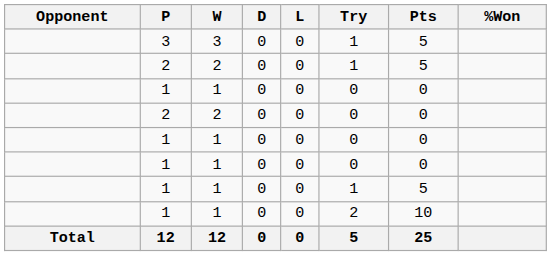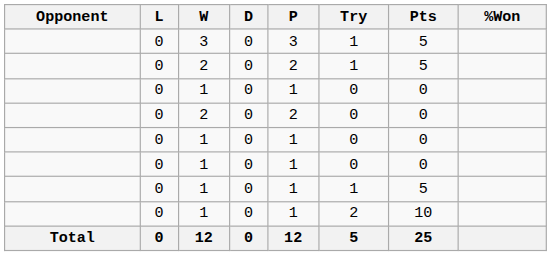columns swapped: (166, 17) <-> (300, 17)
